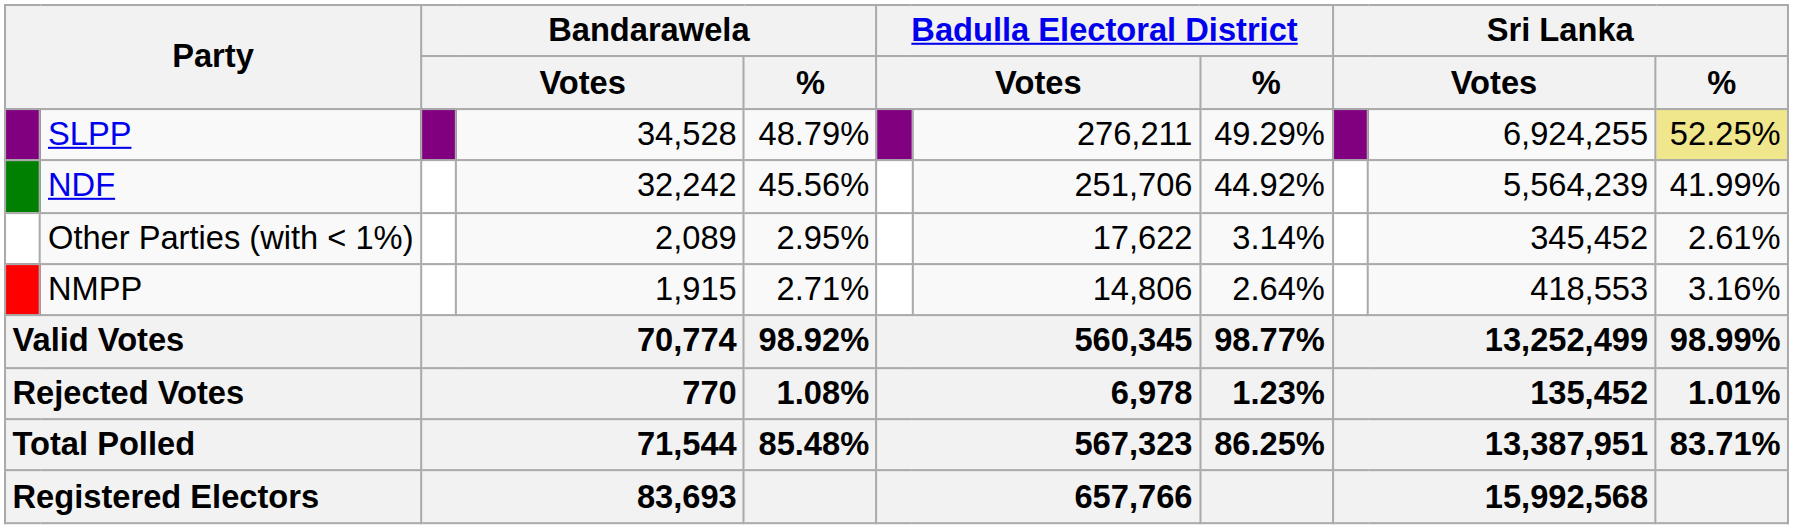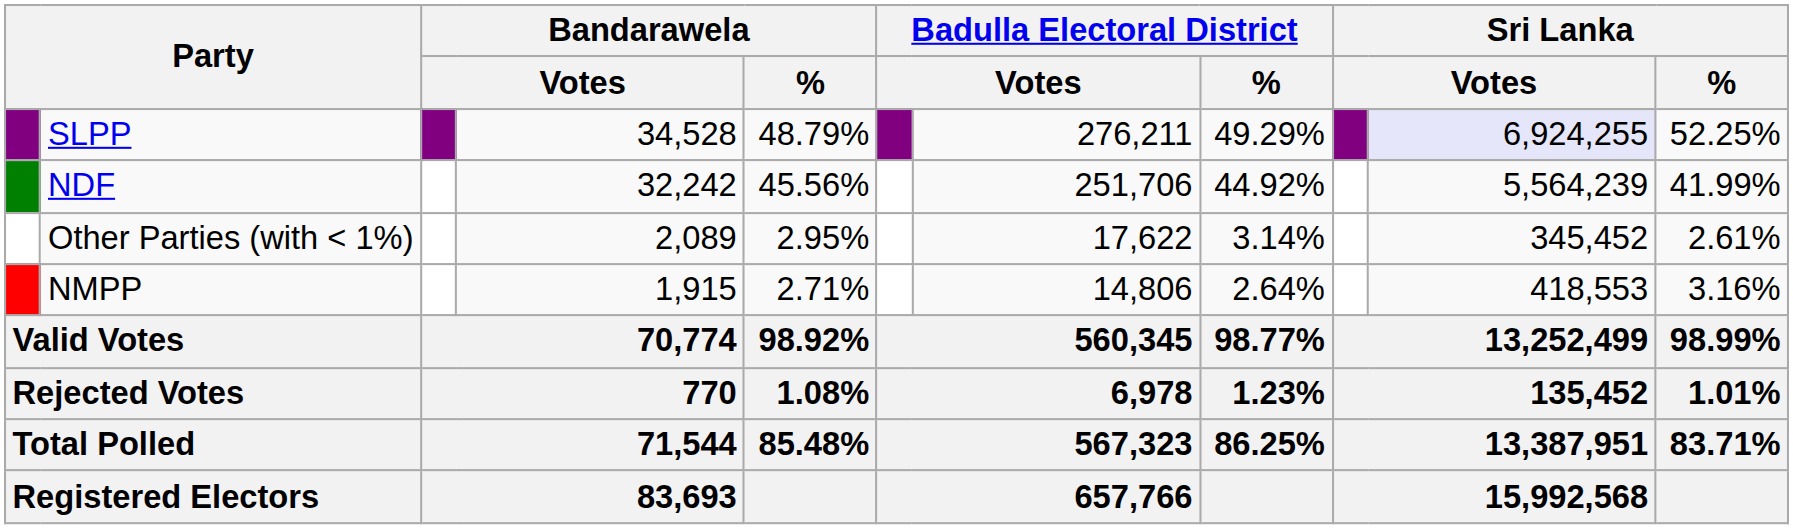(1576, 133) no background -> (1576, 133) lavender background
(1725, 133) khaki background -> (1725, 133) no background
